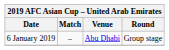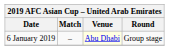(102, 38) no background -> (102, 38) lightyellow background
